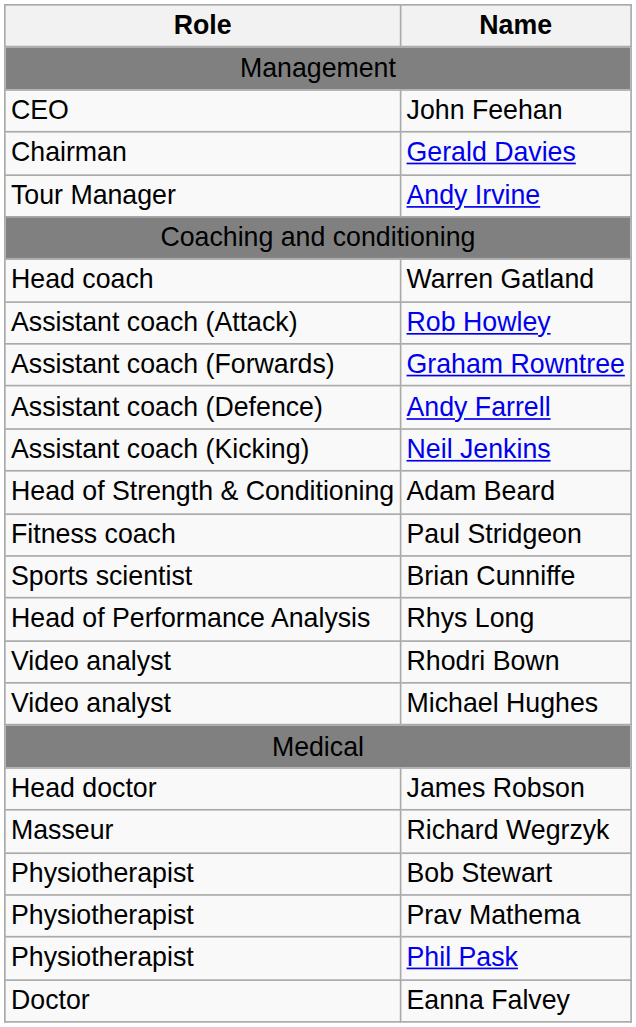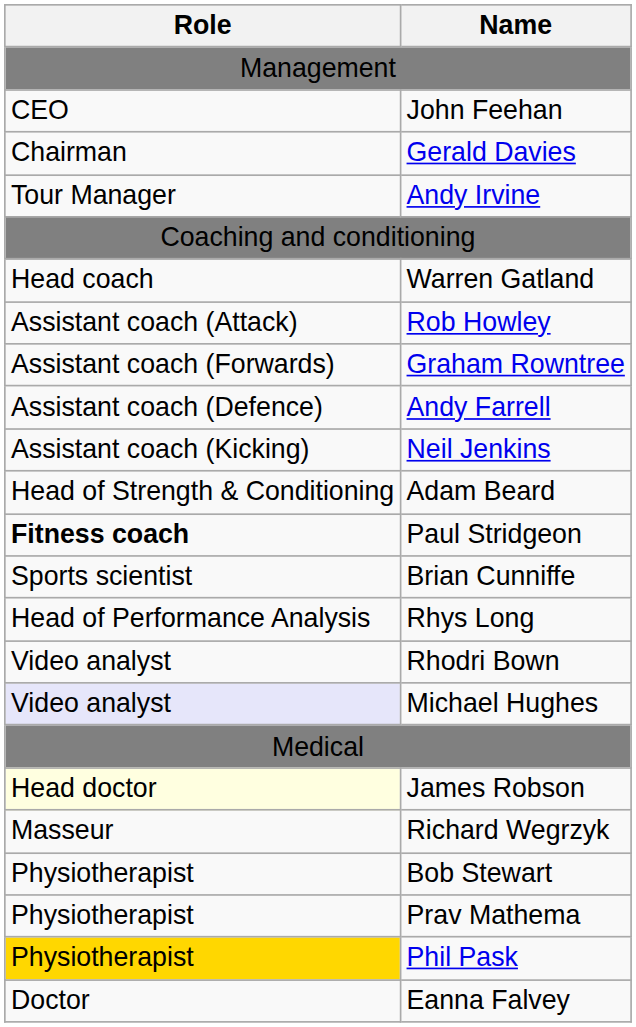(93, 534) normal -> (100, 534) bold
(91, 703) no background -> (91, 703) lavender background
(84, 788) no background -> (84, 788) lightyellow background
(102, 957) no background -> (102, 957) gold background
